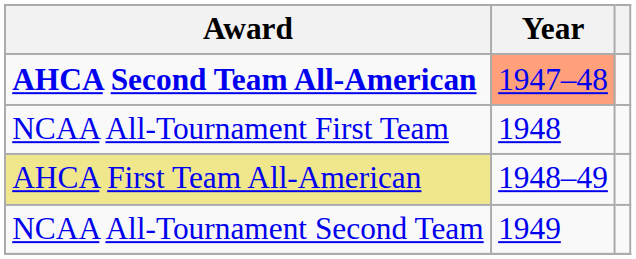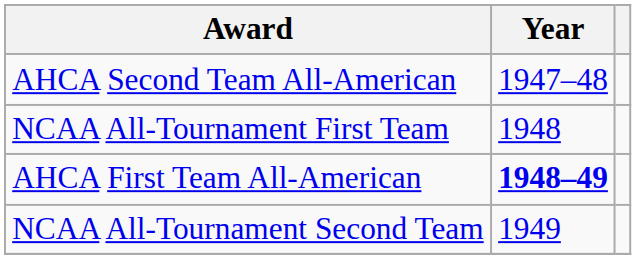(244, 79) bold -> (234, 79) normal
(553, 79) lightsalmon background -> (553, 79) no background
(217, 178) khaki background -> (217, 178) no background
(553, 178) normal -> (553, 178) bold
